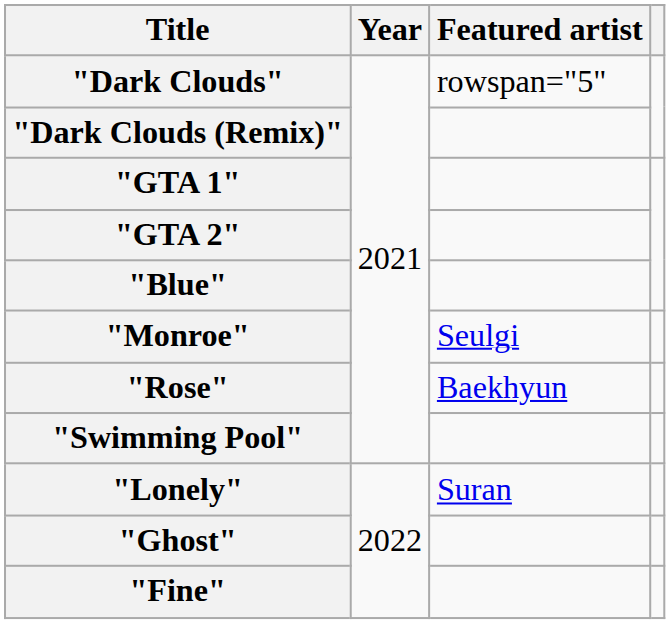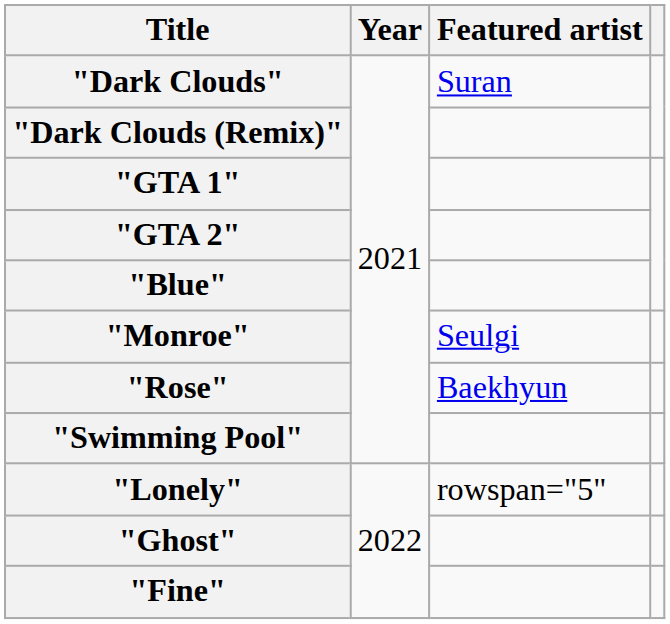(522, 81) rowspan="5" -> (474, 81) Suran
(474, 489) Suran -> (522, 489) rowspan="5"
